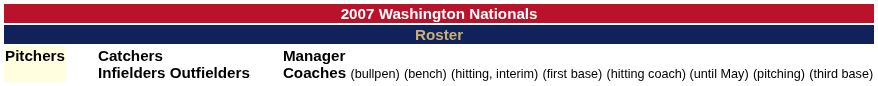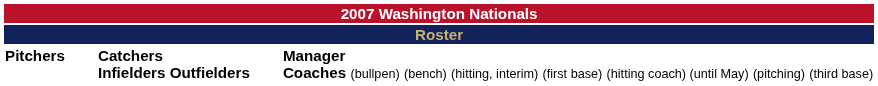(35, 56) lightyellow background -> (35, 56) no background
